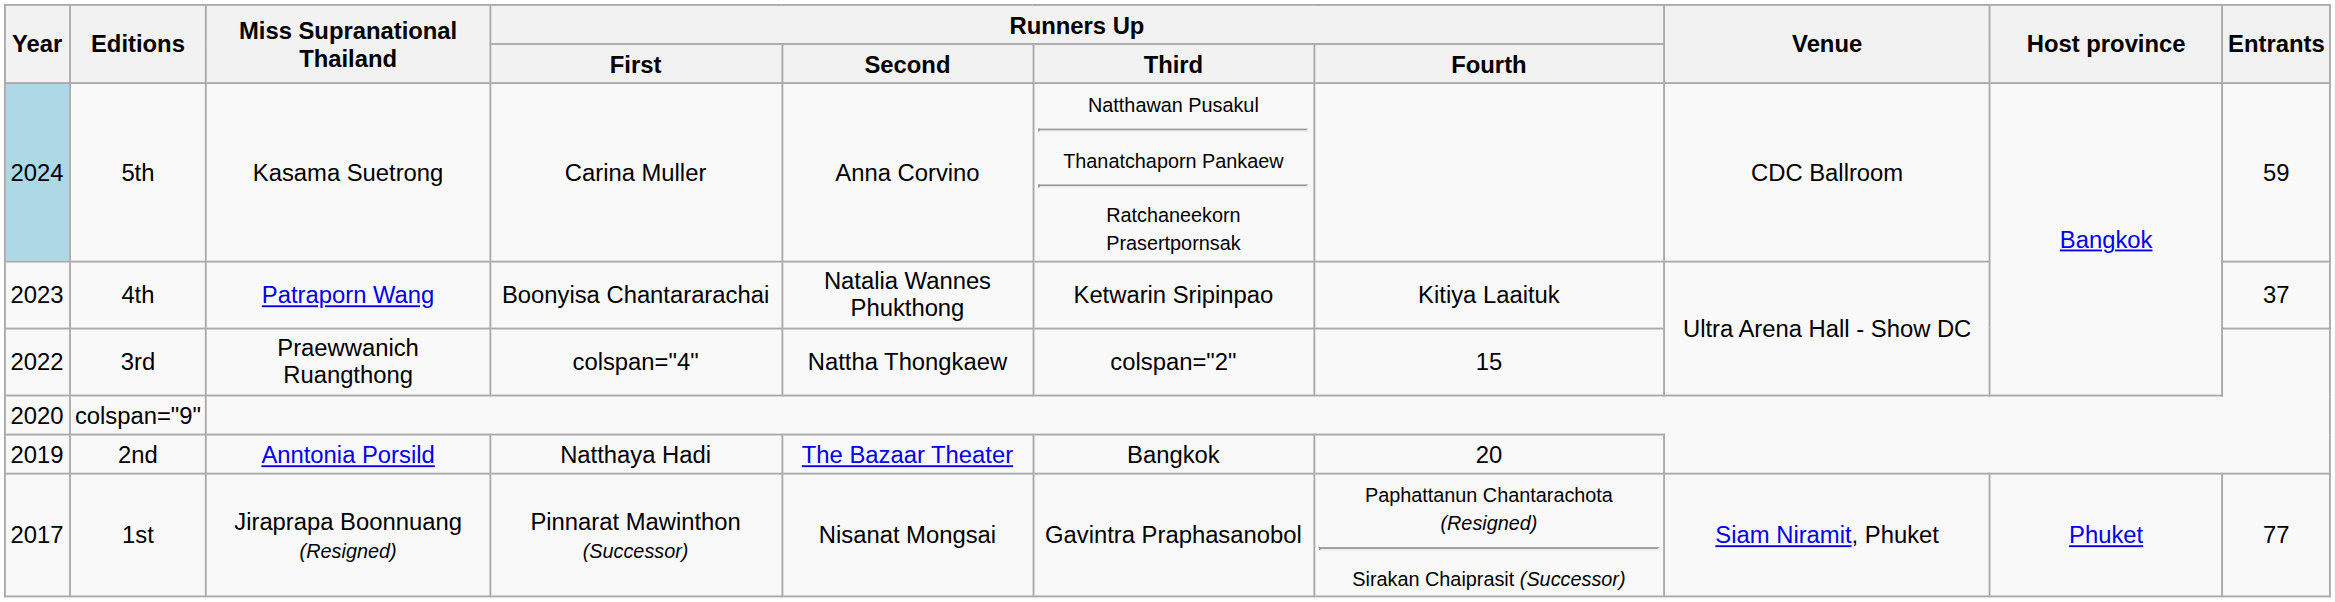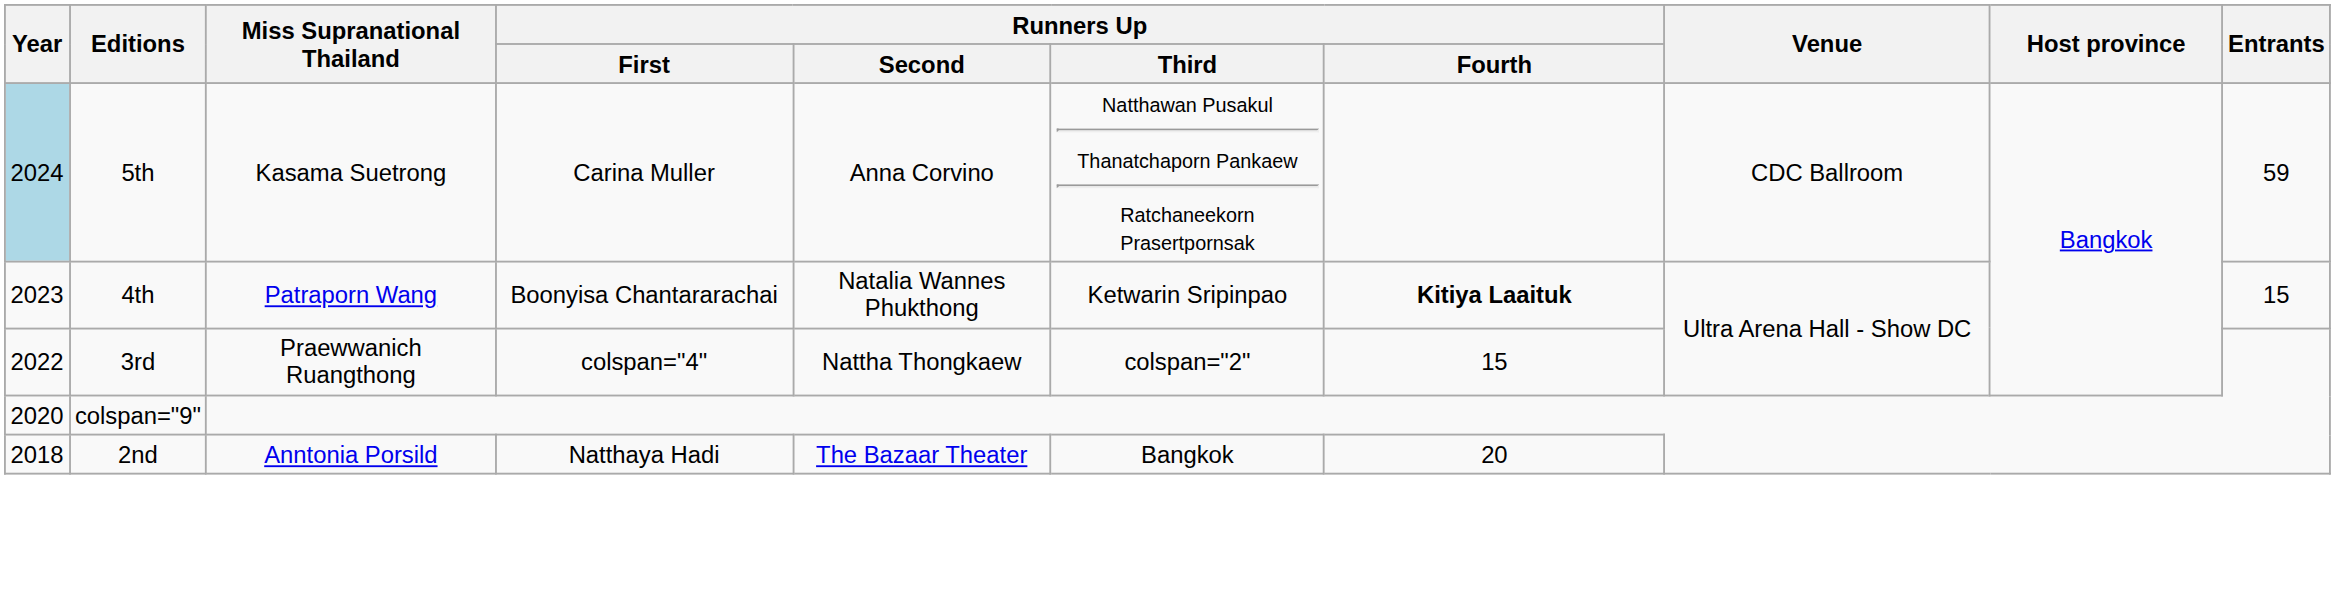(1489, 295) normal -> (1494, 295) bold
(2276, 295) 37 -> (2276, 295) 15
(37, 454) 2019 -> (37, 454) 2018
- row: (138, 535)
